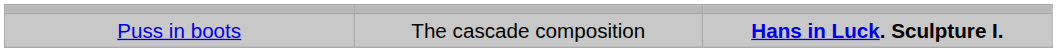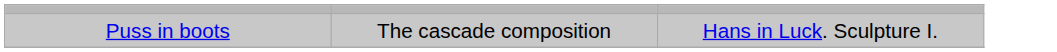(877, 30) bold -> (820, 30) normal
